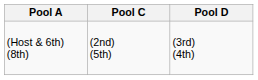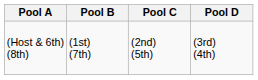+ column: (98, 13)
